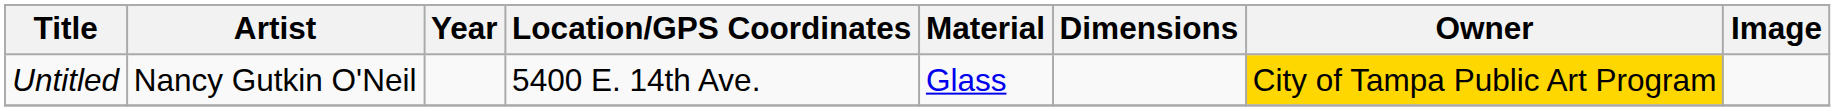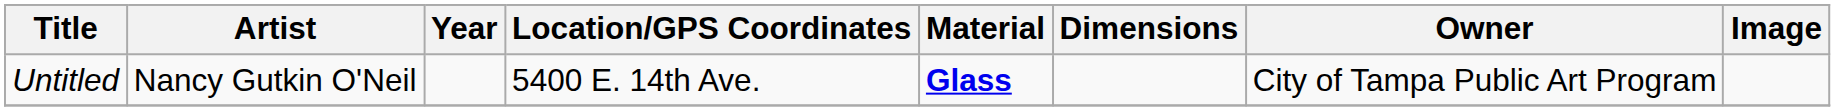(966, 79) normal -> (969, 79) bold
(1485, 79) gold background -> (1485, 79) no background
